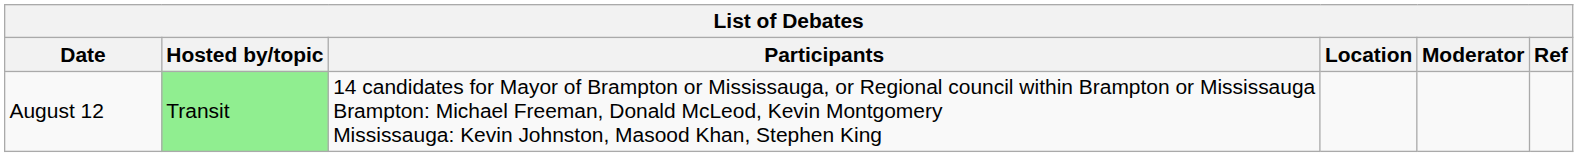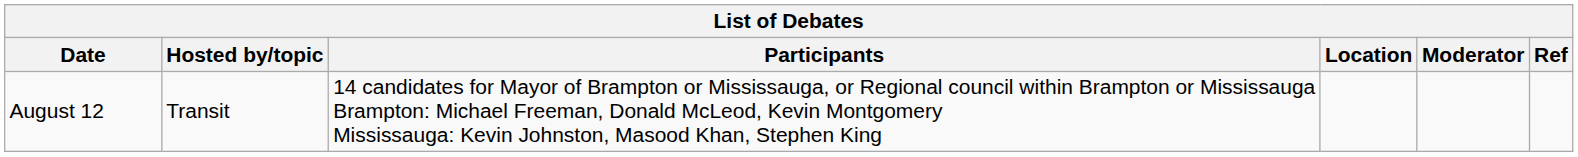(198, 111) lightgreen background -> (198, 111) no background
